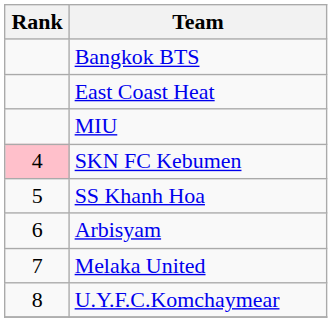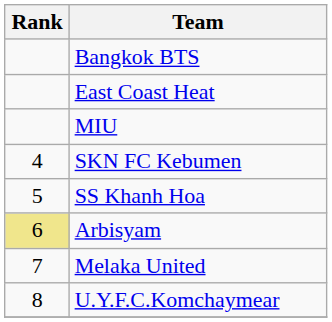(37, 160) pink background -> (37, 160) no background
(37, 230) no background -> (37, 230) khaki background
